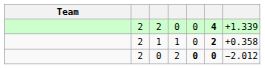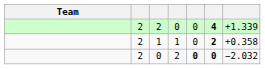(241, 56) −2.012 -> (241, 56) −2.032
